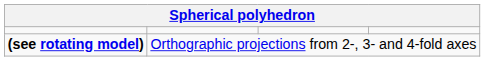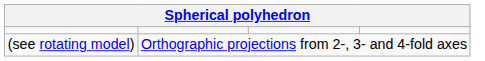(76, 44) bold -> (71, 44) normal
